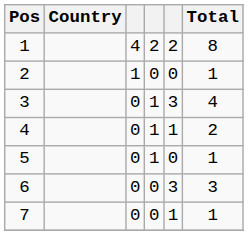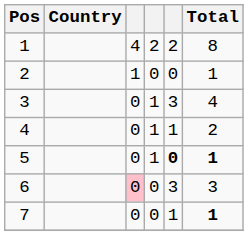(173, 160) normal -> (173, 160) bold
(213, 160) normal -> (213, 160) bold
(135, 188) no background -> (135, 188) pink background
(213, 216) normal -> (213, 216) bold
